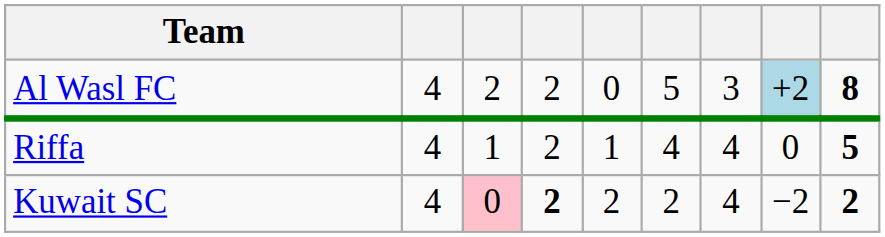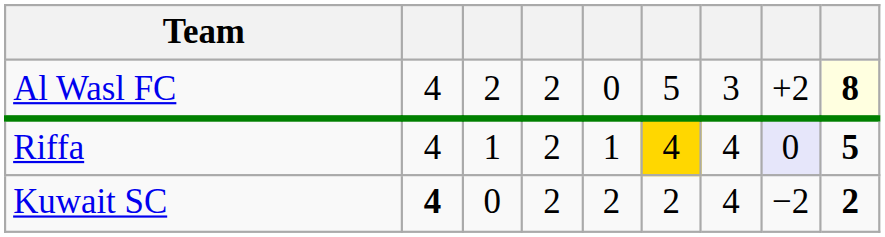(791, 87) lightblue background -> (791, 87) no background
(850, 87) no background -> (850, 87) lightyellow background
(671, 147) no background -> (671, 147) gold background
(791, 147) no background -> (791, 147) lavender background
(433, 202) normal -> (433, 202) bold
(492, 202) pink background -> (492, 202) no background
(552, 202) bold -> (552, 202) normal
